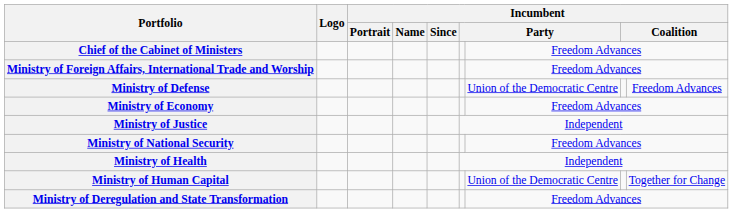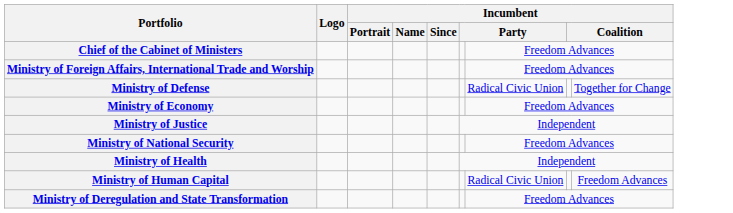(543, 87) Union of the Democratic Centre -> (515, 87) Radical Civic Union
(677, 87) Freedom Advances -> (622, 87) Together for Change
(543, 180) Union of the Democratic Centre -> (515, 180) Radical Civic Union
(677, 180) Together for Change -> (622, 180) Freedom Advances
